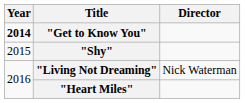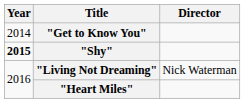(19, 32) bold -> (19, 32) normal
(19, 51) normal -> (19, 51) bold
